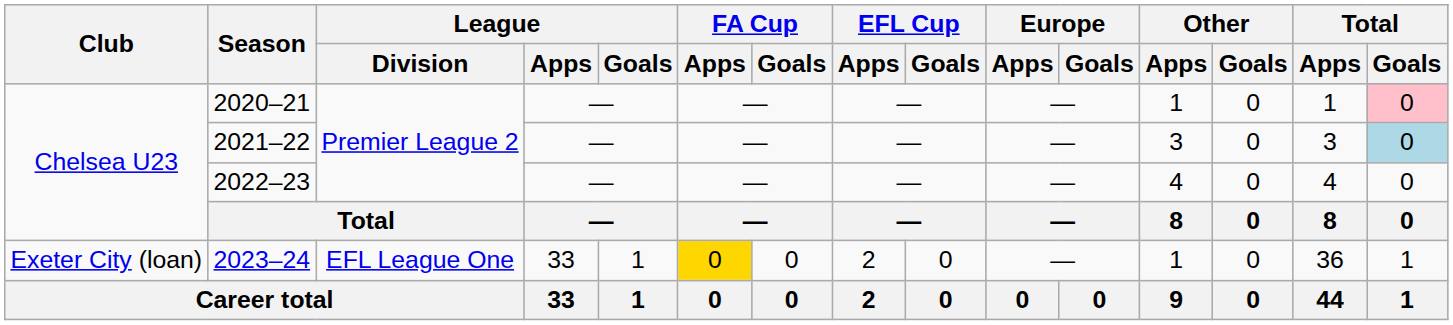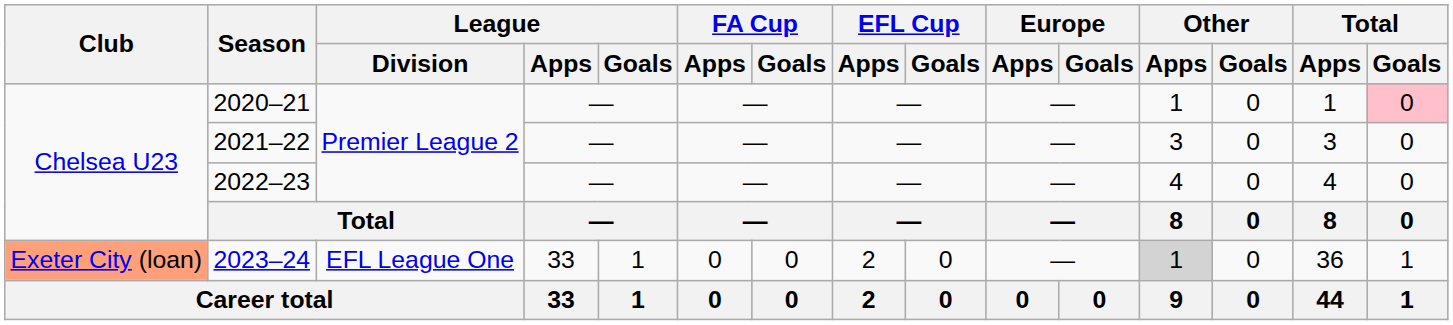(1407, 142) lightblue background -> (1407, 142) no background
(106, 260) no background -> (106, 260) lightsalmon background
(715, 260) gold background -> (715, 260) no background
(1176, 260) no background -> (1176, 260) lightgrey background
